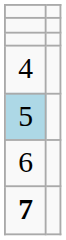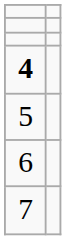(26, 68) normal -> (26, 68) bold
(26, 115) lightblue background -> (26, 115) no background
(26, 209) bold -> (26, 209) normal
